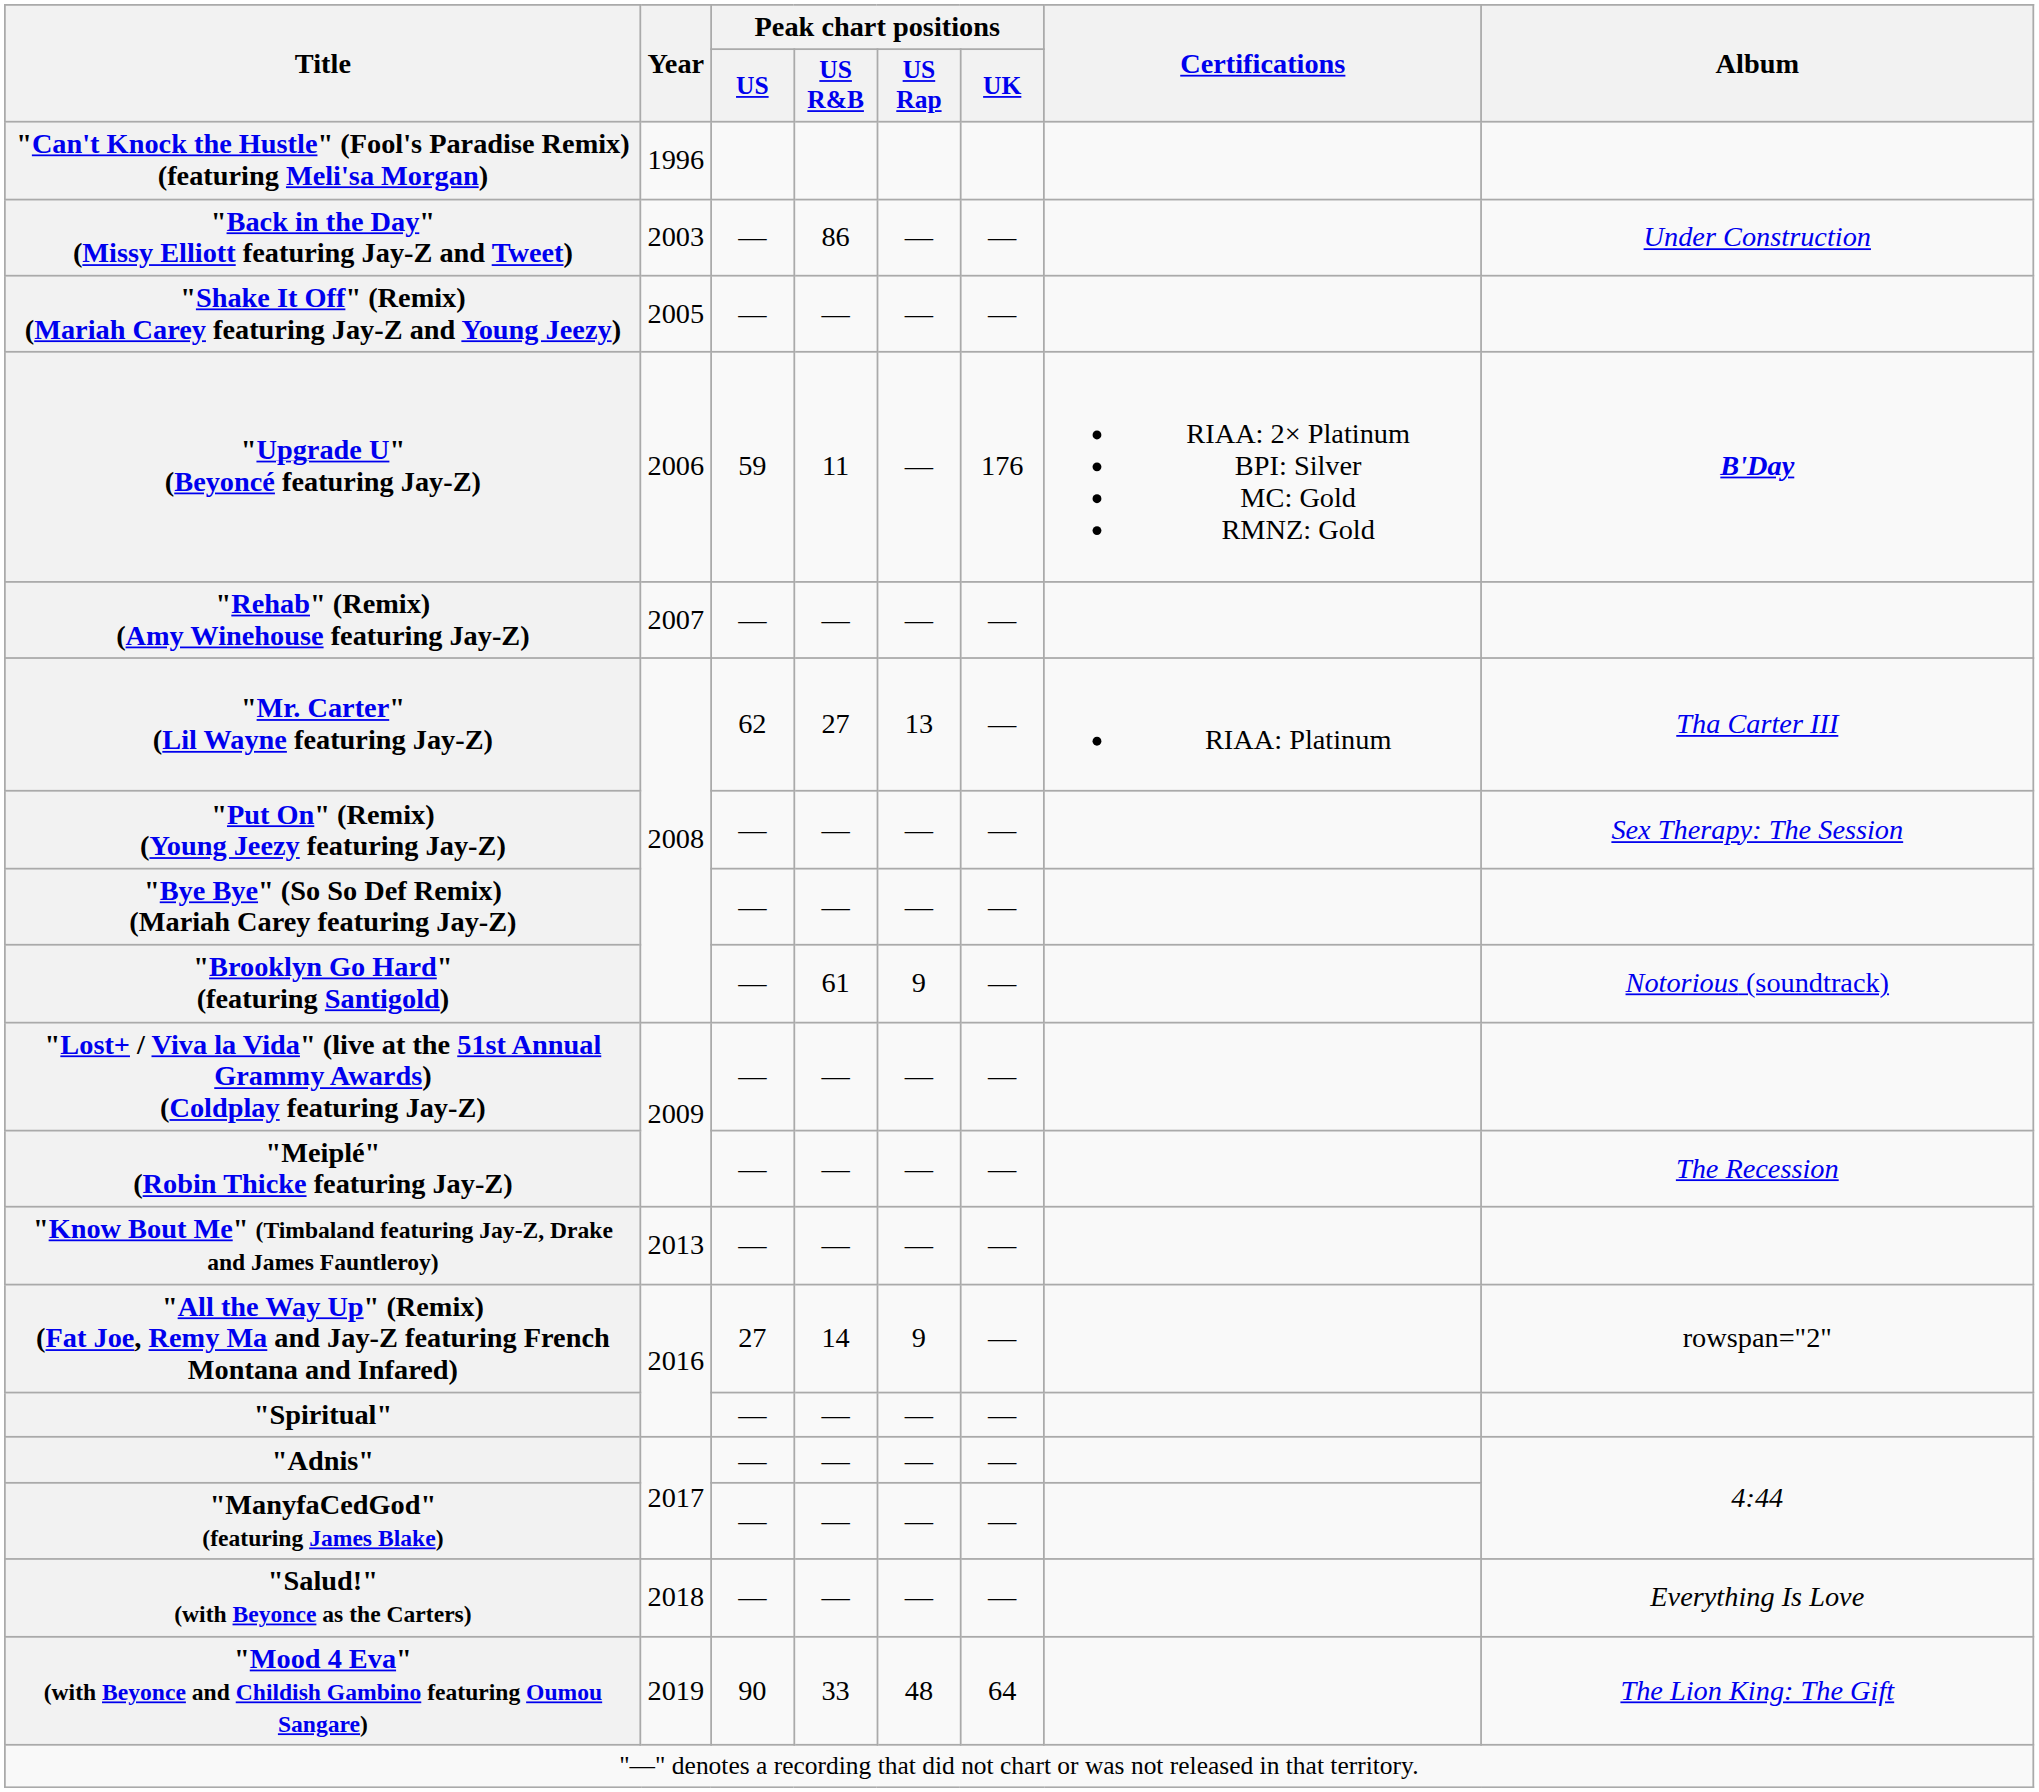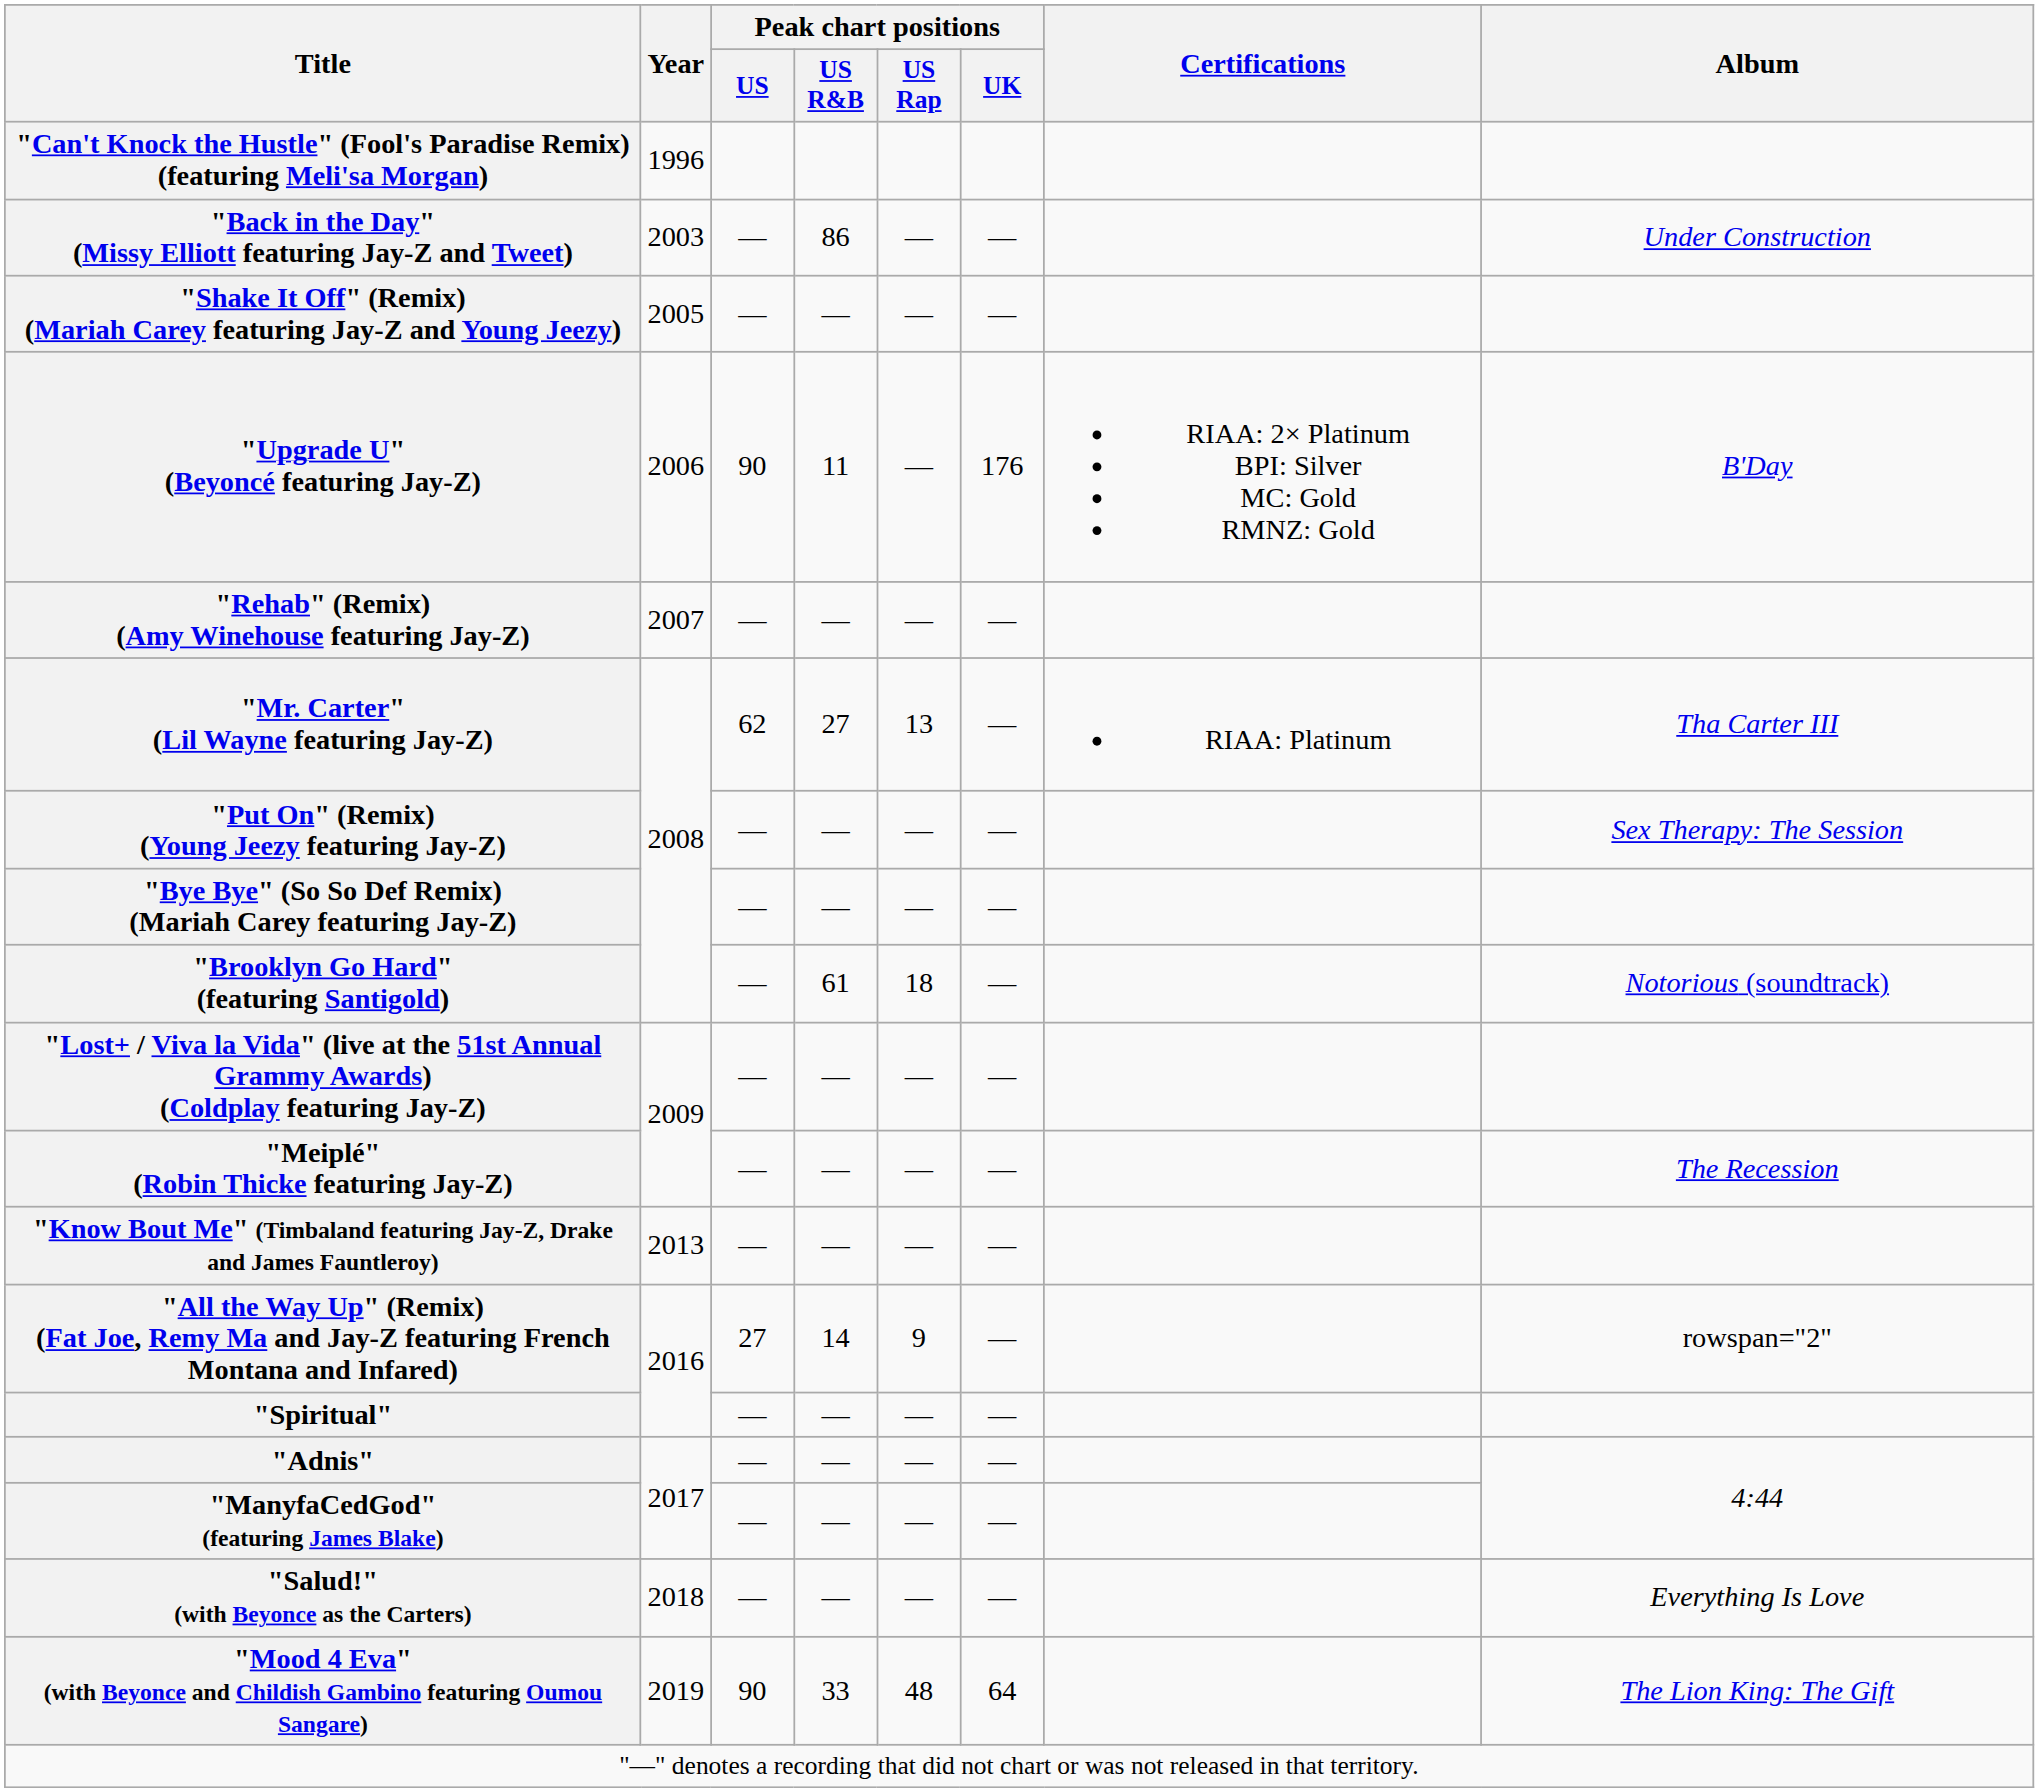(752, 466) 59 -> (752, 466) 90
(1757, 466) bold -> (1757, 466) normal
(919, 982) 9 -> (919, 982) 18
